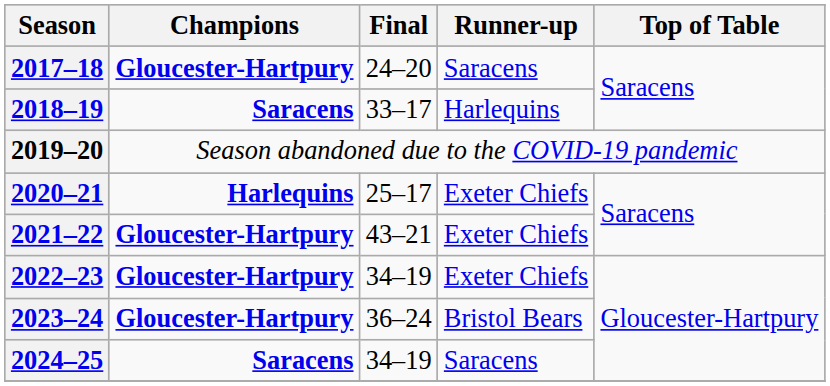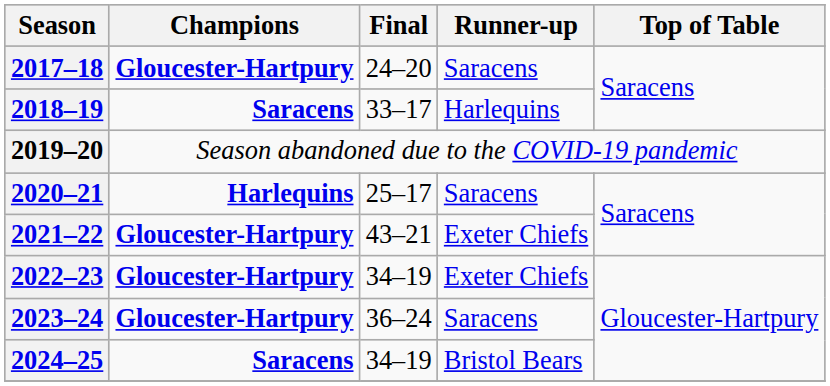(516, 192) Exeter Chiefs -> (491, 192) Saracens
(513, 318) Bristol Bears -> (491, 318) Saracens
(491, 360) Saracens -> (513, 360) Bristol Bears
